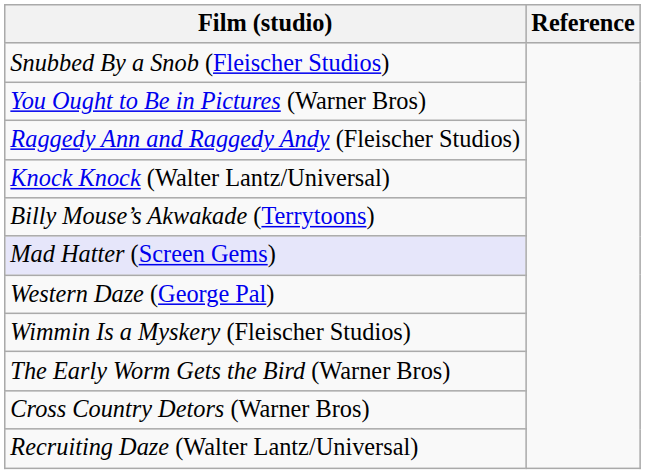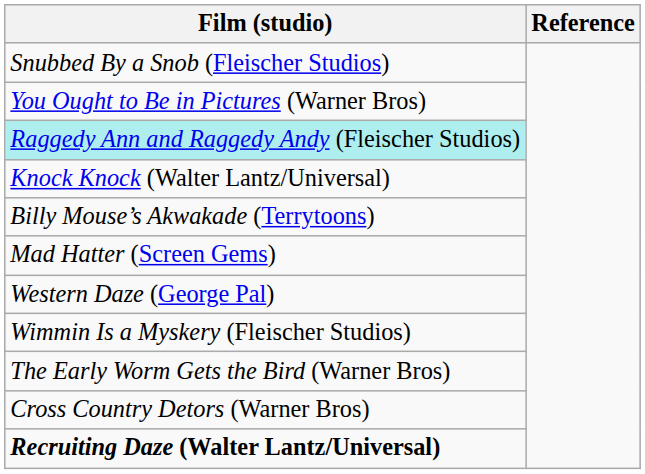(265, 139) no background -> (265, 139) paleturquoise background
(143, 255) lavender background -> (143, 255) no background
(214, 448) normal -> (225, 448) bold
